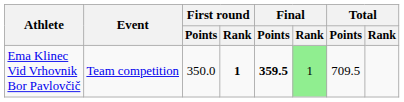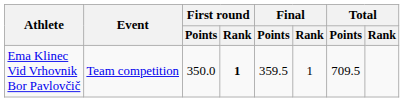(273, 71) bold -> (273, 71) normal
(310, 71) lightgreen background -> (310, 71) no background
